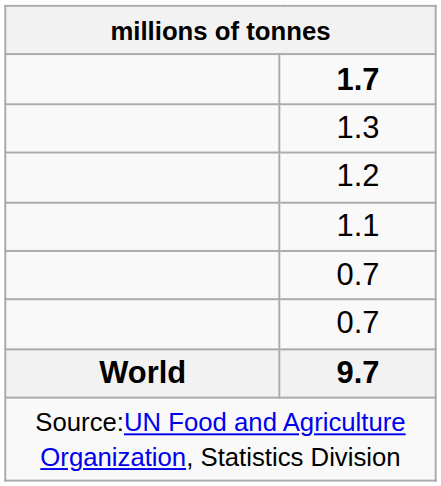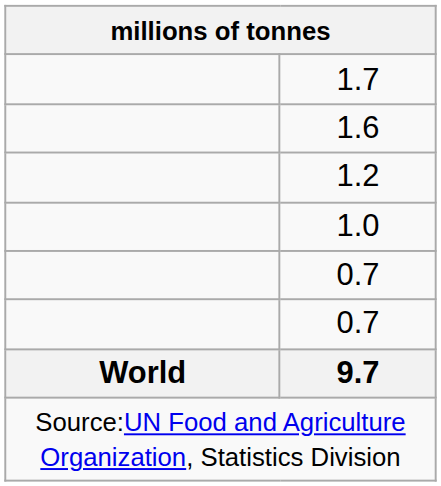(358, 78) bold -> (358, 78) normal
(358, 127) 1.3 -> (358, 127) 1.6
(358, 225) 1.1 -> (358, 225) 1.0
